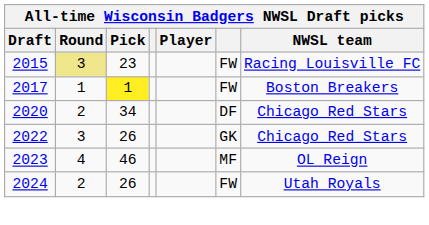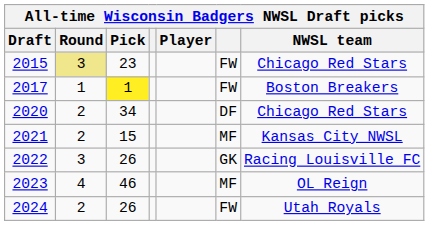(332, 64) Racing Louisville FC -> (332, 64) Chicago Red Stars
+ row: (30, 136)
(332, 136) Chicago Red Stars -> (332, 160) Racing Louisville FC
